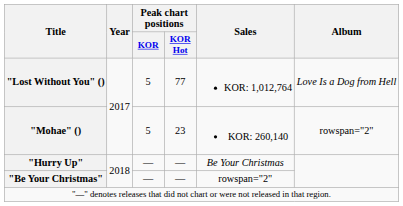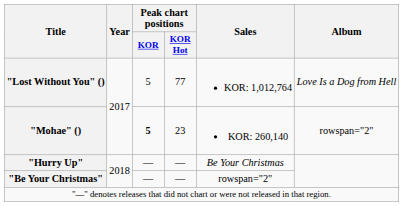(148, 130) normal -> (148, 130) bold
